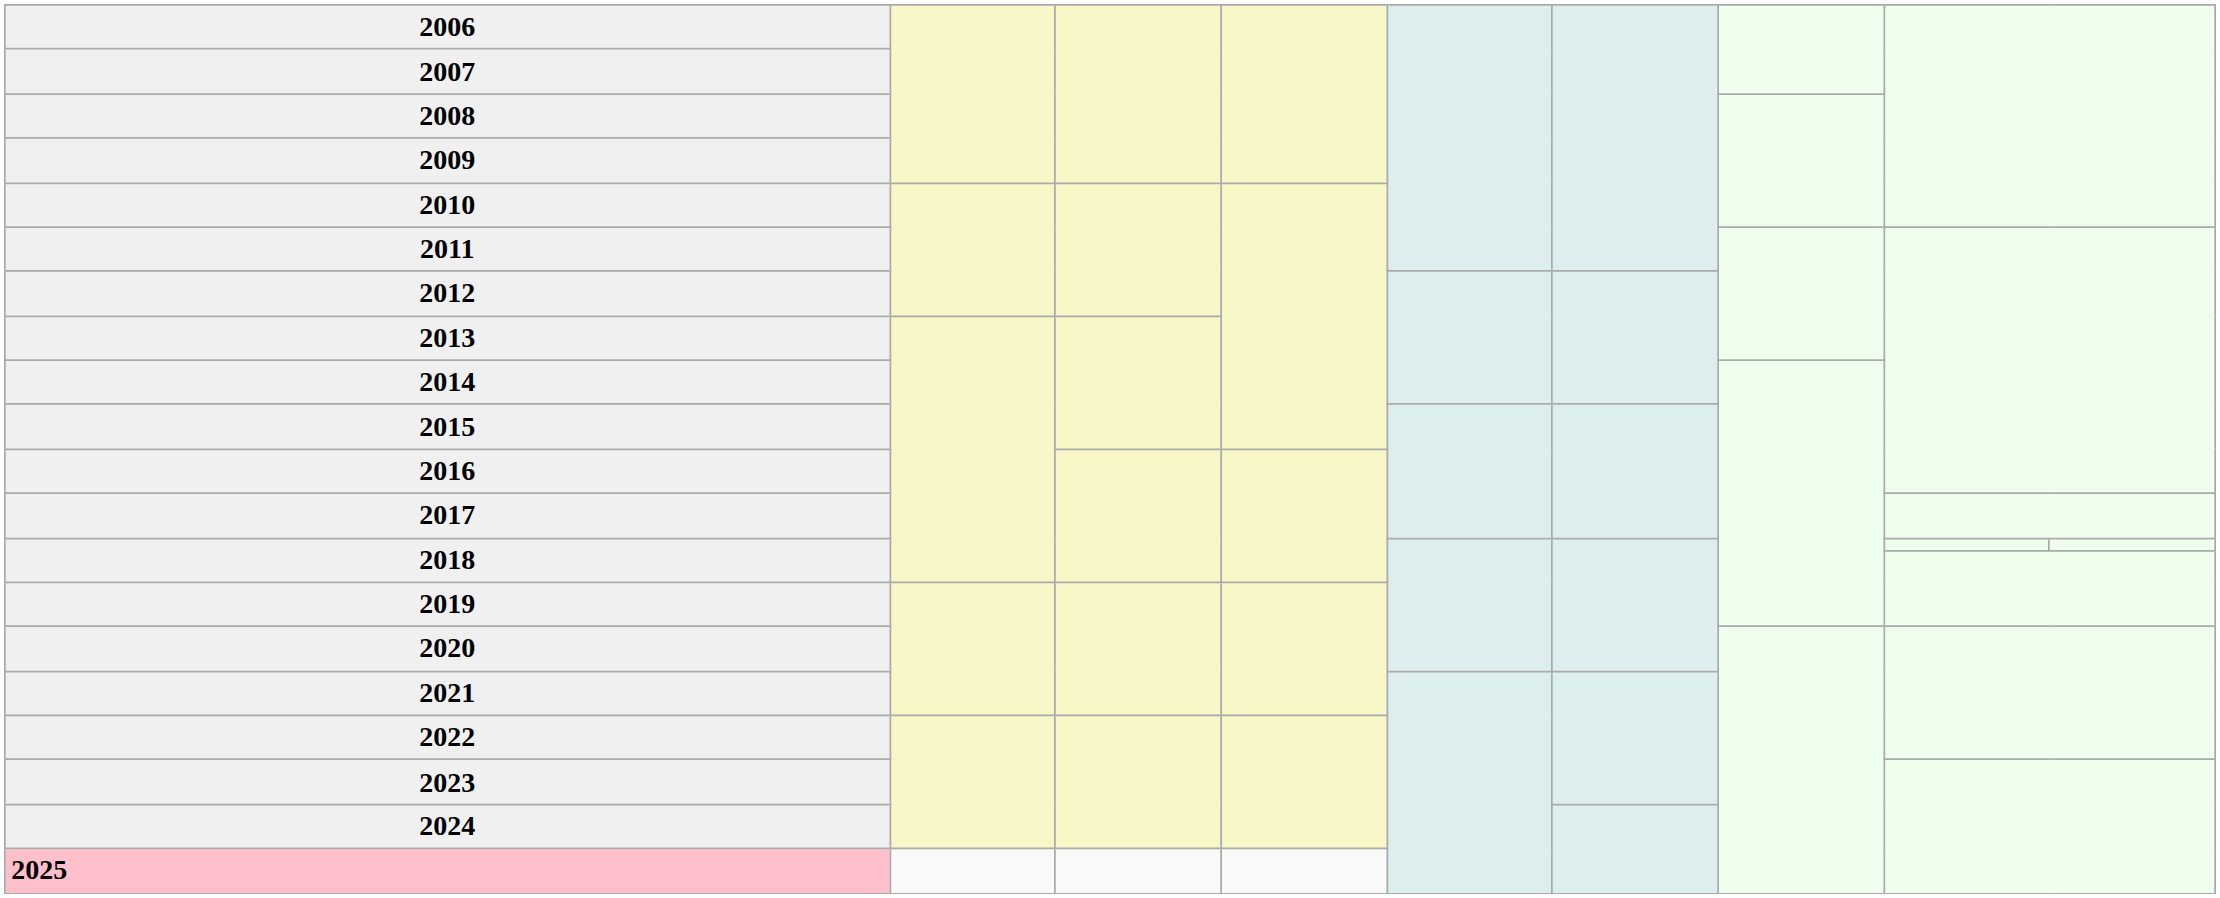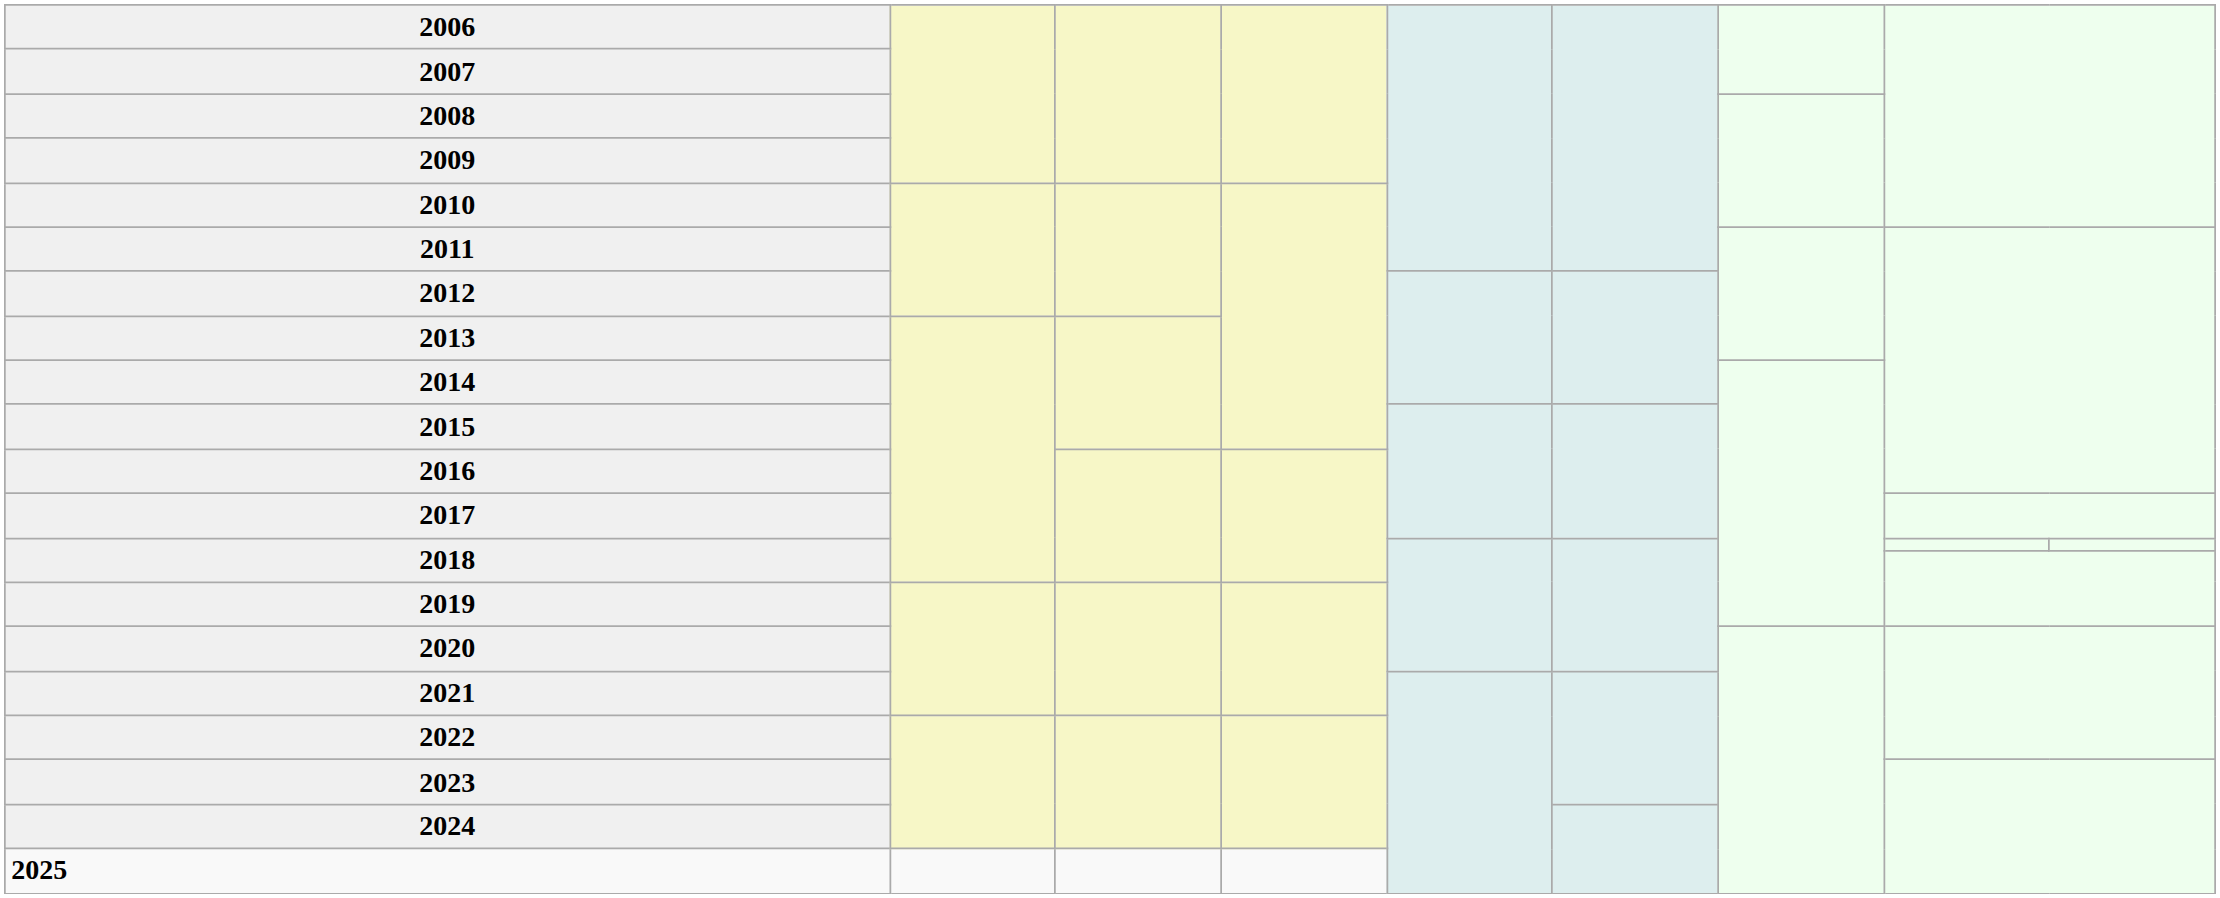(39, 870) pink background -> (39, 870) no background
